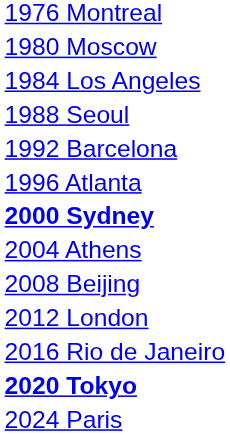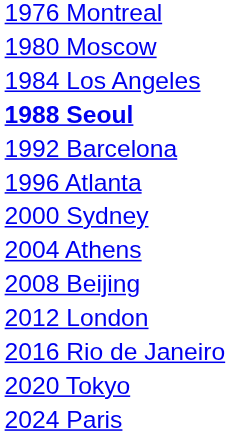(67, 114) normal -> (69, 114) bold
(79, 216) bold -> (77, 216) normal
(71, 385) bold -> (67, 385) normal
